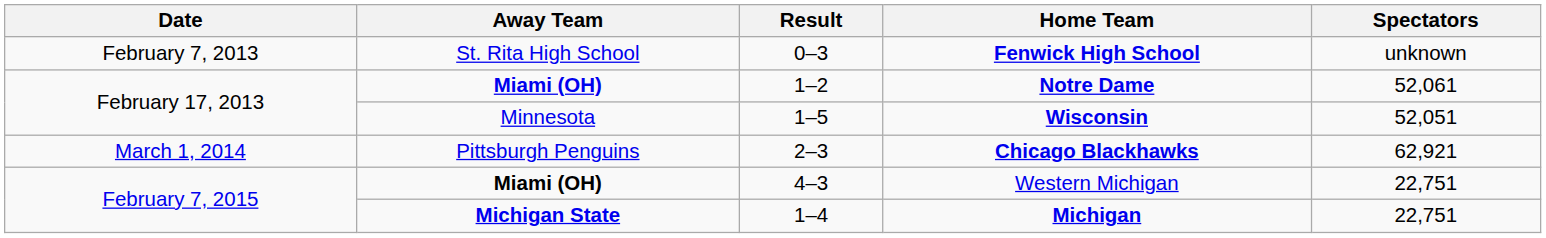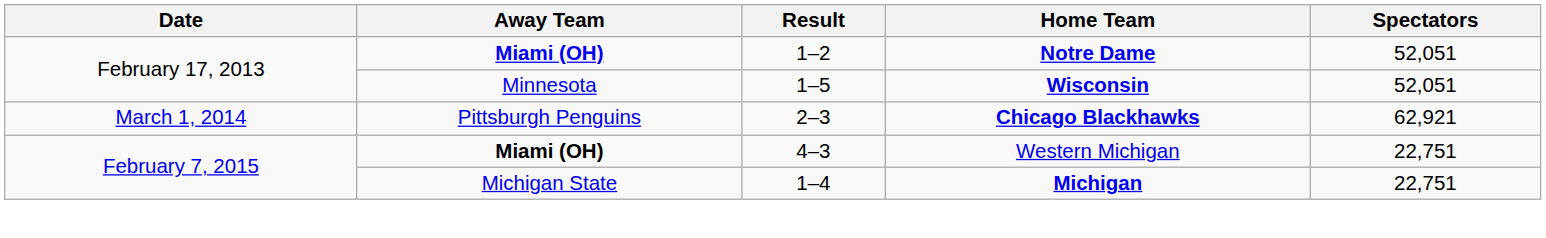- row: (1097, 53)
(1426, 85) 52,061 -> (1425, 53) 52,051
(548, 215) bold -> (549, 183) normal
